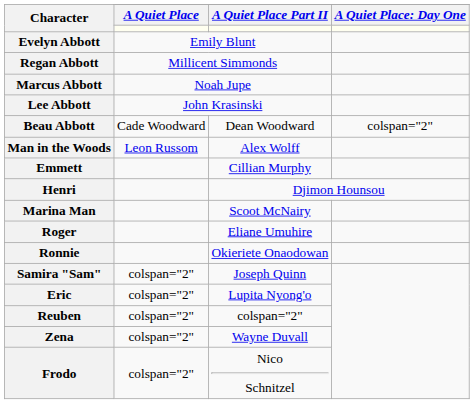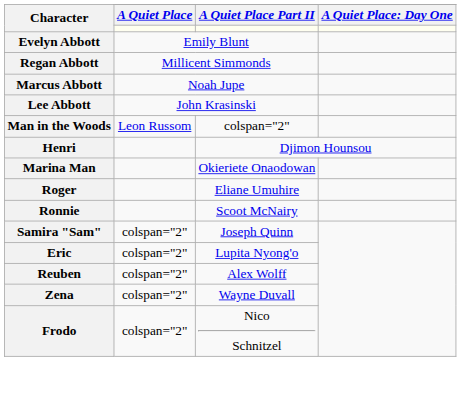- row: (59, 126)
(270, 147) Alex Wolff -> (257, 126) colspan="2"
- row: (59, 168)
(270, 210) Scoot McNairy -> (257, 168) Okieriete Onaodowan
(270, 252) Okieriete Onaodowan -> (257, 210) Scoot McNairy
(270, 316) colspan="2" -> (257, 273) Alex Wolff
